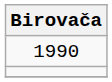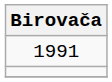(56, 51) 1990 -> (56, 51) 1991
